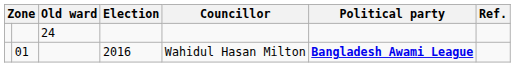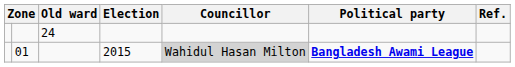(117, 52) 2016 -> (117, 52) 2015
(235, 52) no background -> (235, 52) lightgrey background
